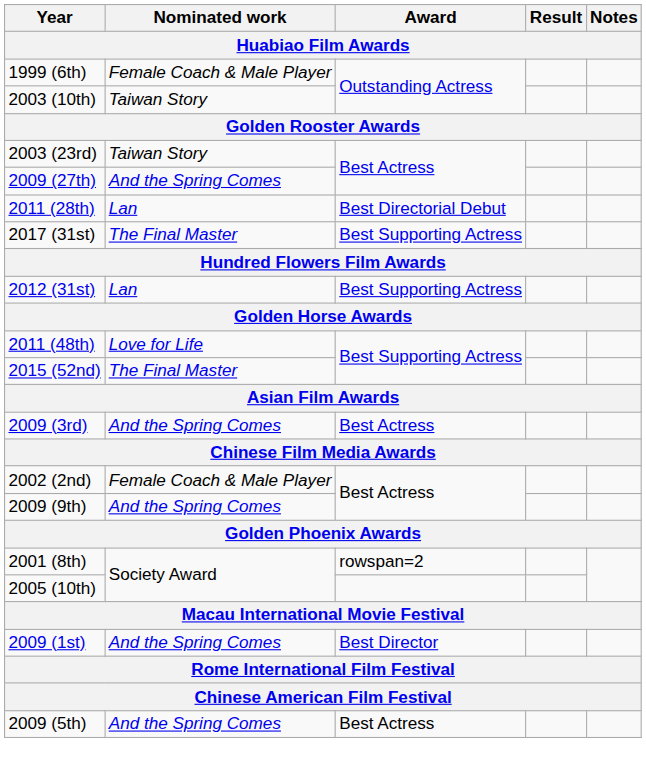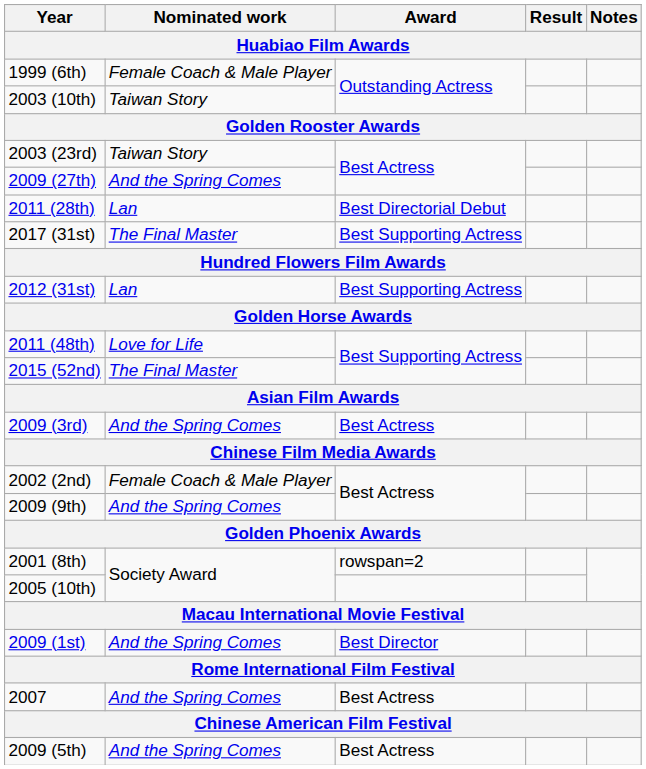+ row: (28, 696)
